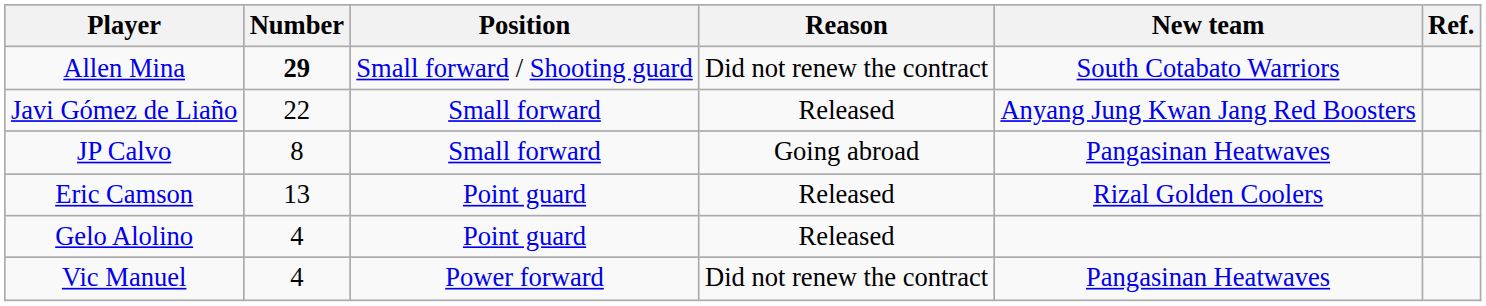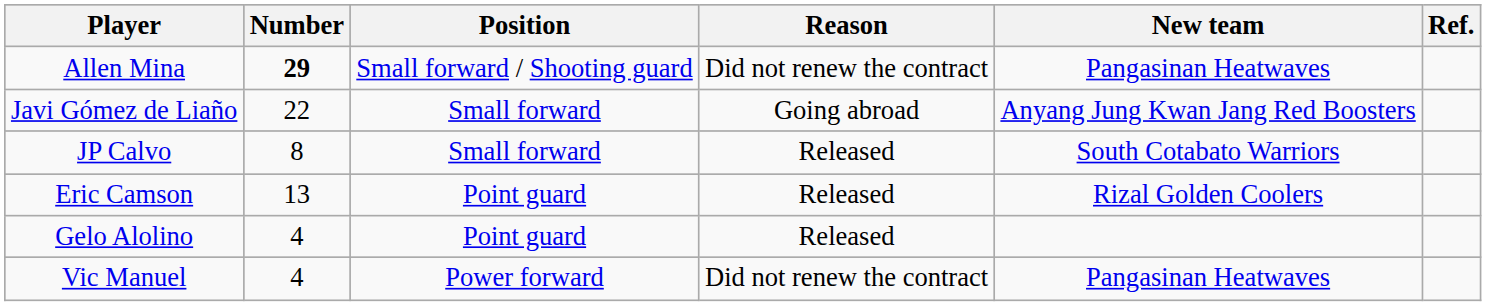(1208, 67) South Cotabato Warriors -> (1208, 67) Pangasinan Heatwaves
(847, 109) Released -> (847, 109) Going abroad
(847, 151) Going abroad -> (847, 151) Released
(1208, 151) Pangasinan Heatwaves -> (1208, 151) South Cotabato Warriors
